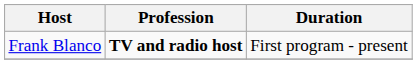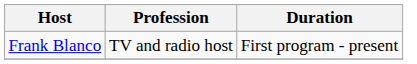(176, 45) bold -> (171, 45) normal
